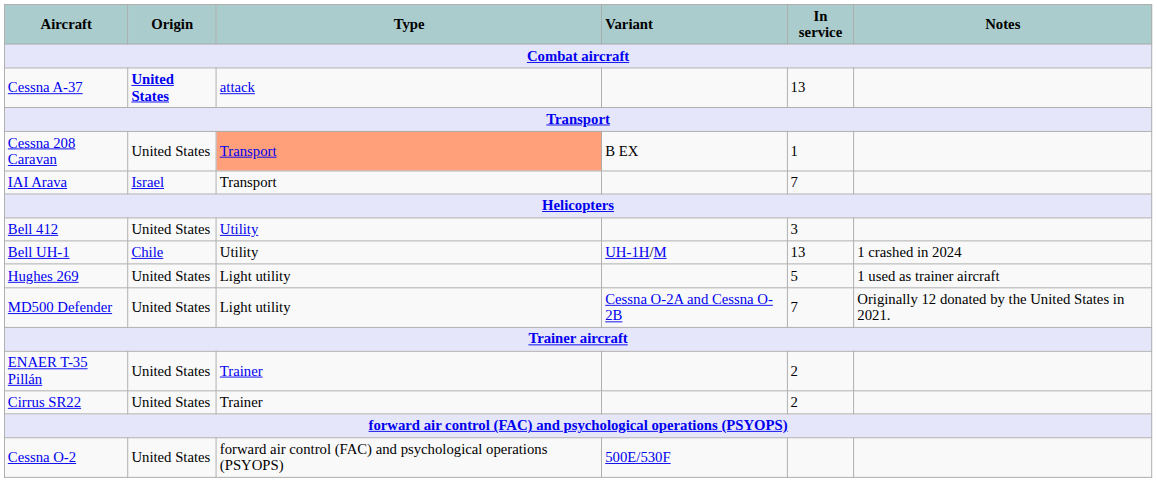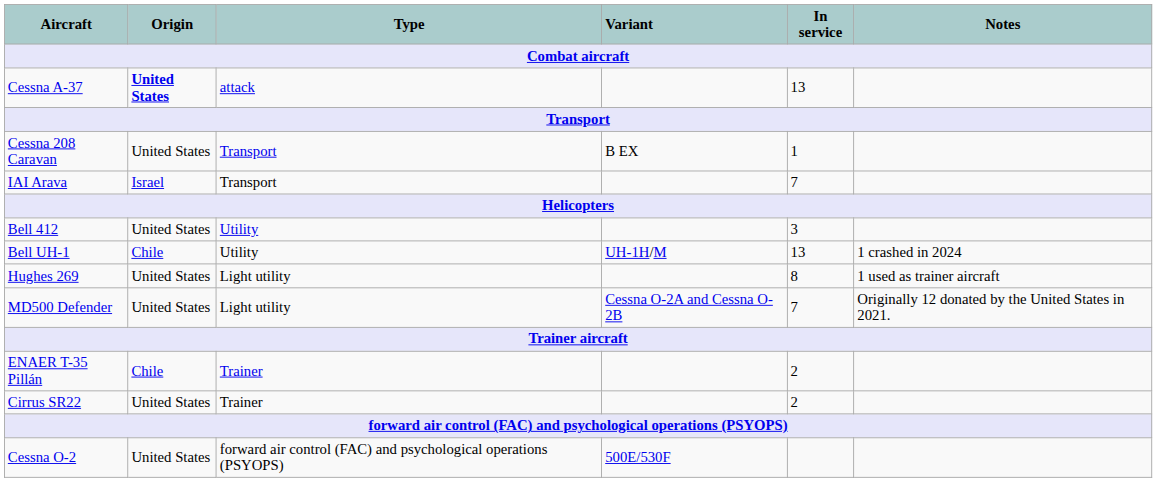(248, 150) lightsalmon background -> (248, 150) no background
(794, 275) 5 -> (794, 275) 8
(171, 370) United States -> (147, 370) Chile
